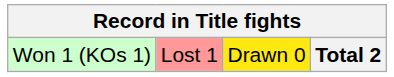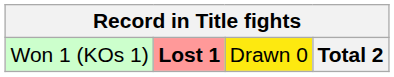(189, 54) normal -> (189, 54) bold
